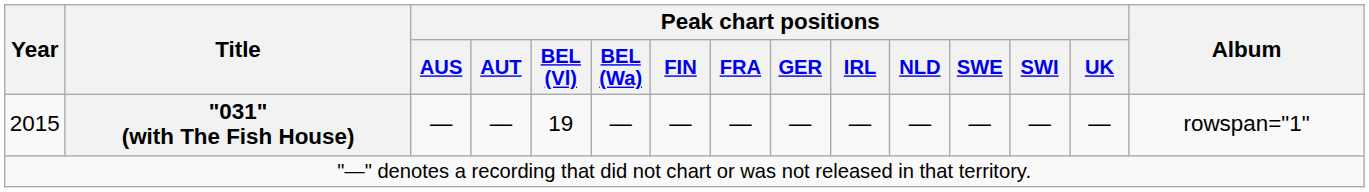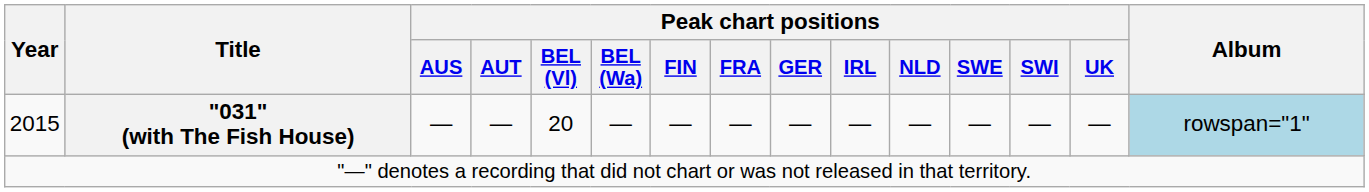(561, 124) 19 -> (561, 124) 20
(1247, 124) no background -> (1247, 124) lightblue background
